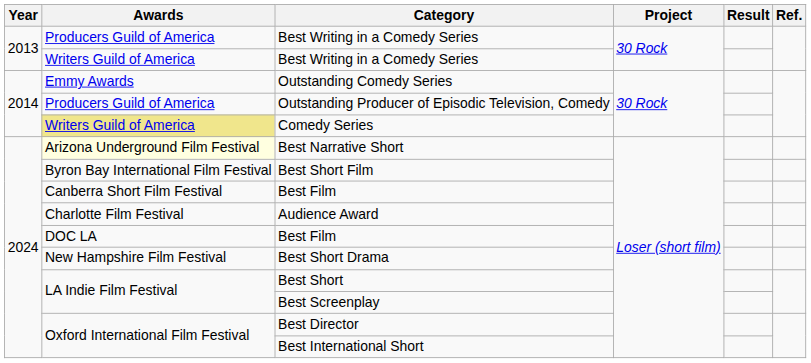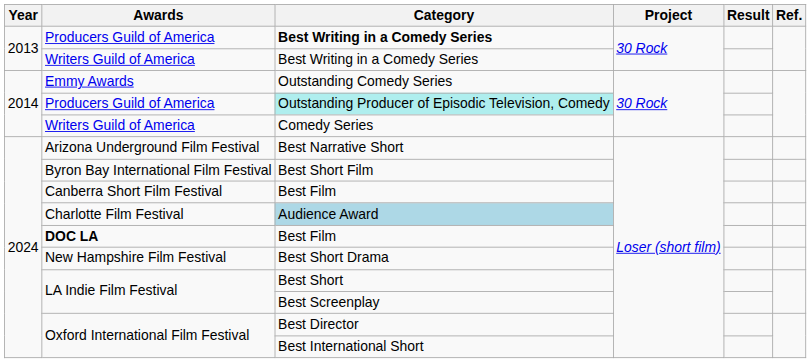(378, 37) normal -> (385, 37) bold
(444, 103) no background -> (444, 103) paleturquoise background
(120, 125) khaki background -> (120, 125) no background
(152, 147) lightyellow background -> (152, 147) no background
(328, 214) no background -> (328, 214) lightblue background
(71, 236) normal -> (72, 236) bold
